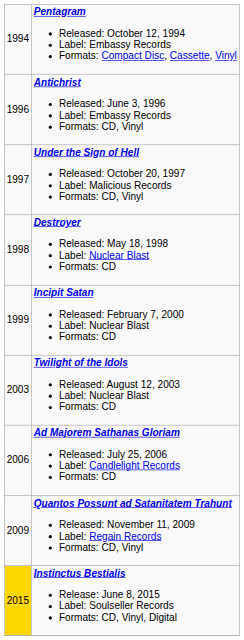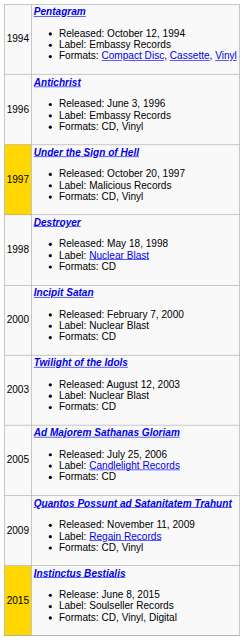(18, 179) no background -> (18, 179) gold background
(18, 320) 1999 -> (18, 320) 2000
(18, 460) 2006 -> (18, 460) 2005
